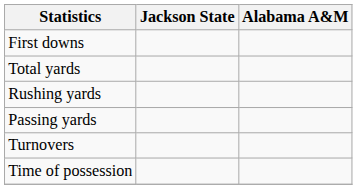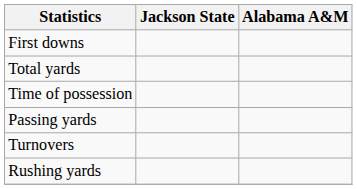rows swapped: (55, 94) <-> (70, 171)
